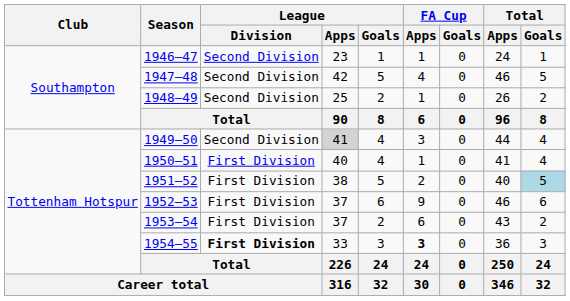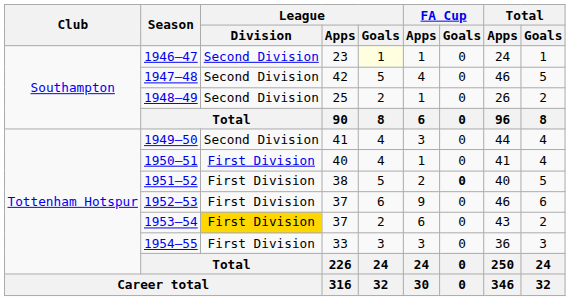(381, 56) no background -> (381, 56) lightyellow background
(340, 139) lightgrey background -> (340, 139) no background
(462, 181) normal -> (462, 181) bold
(543, 181) lightblue background -> (543, 181) no background
(261, 223) no background -> (261, 223) gold background
(261, 243) bold -> (261, 243) normal
(421, 243) bold -> (421, 243) normal
